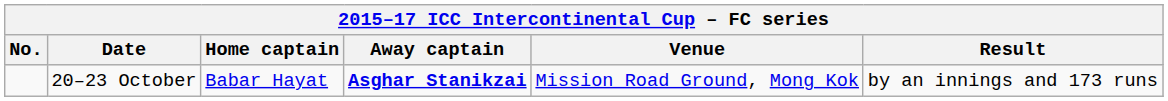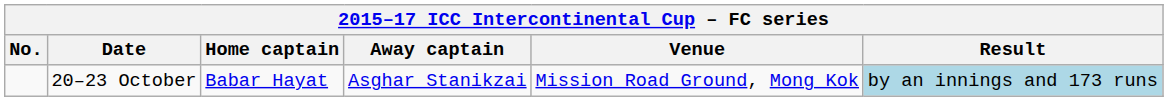(437, 80) bold -> (437, 80) normal
(1013, 80) no background -> (1013, 80) lightblue background
